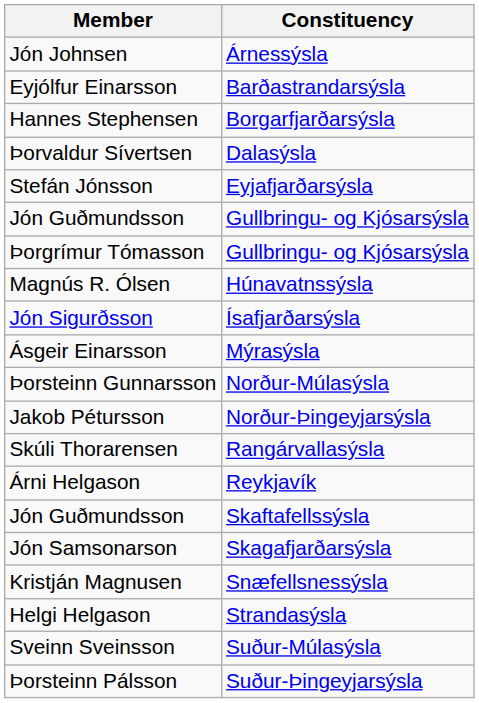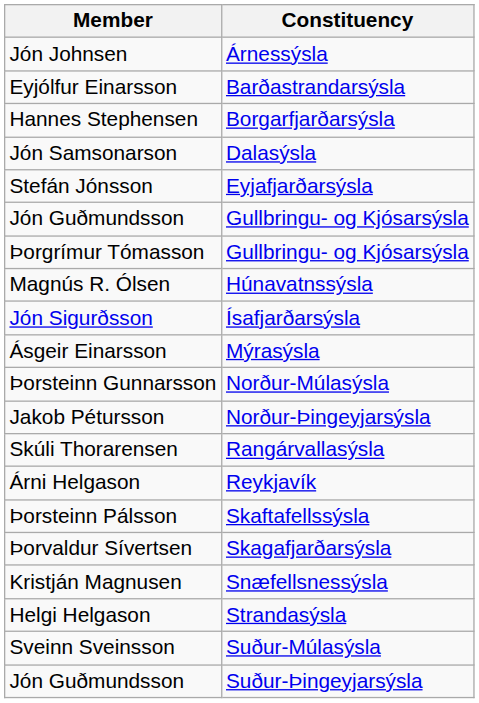(101, 152) Þorvaldur Sívertsen -> (93, 152) Jón Samsonarson
(97, 515) Jón Guðmundsson -> (93, 515) Þorsteinn Pálsson
(93, 548) Jón Samsonarson -> (101, 548) Þorvaldur Sívertsen
(93, 680) Þorsteinn Pálsson -> (97, 680) Jón Guðmundsson
